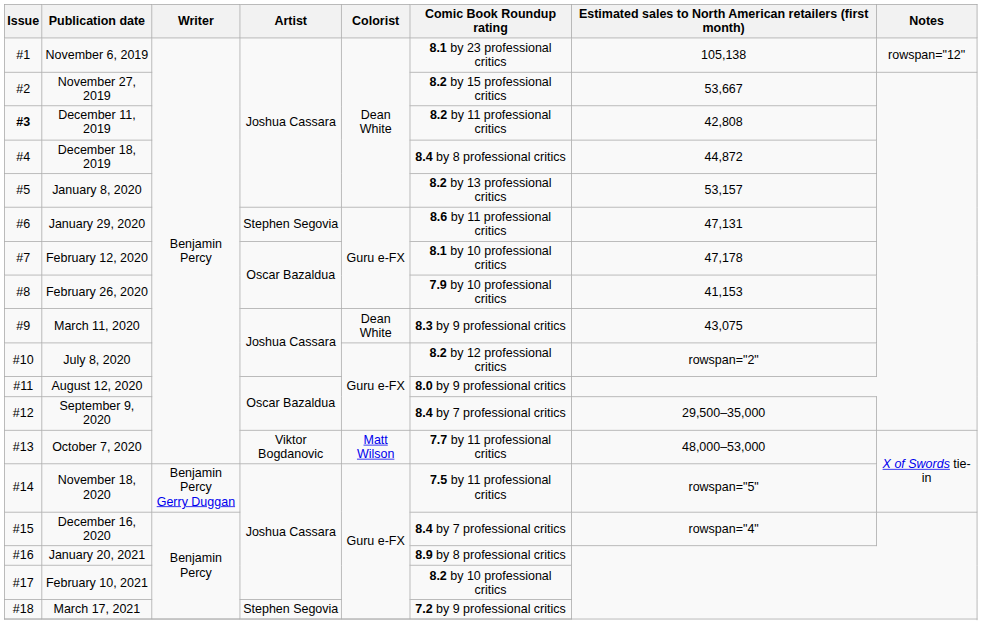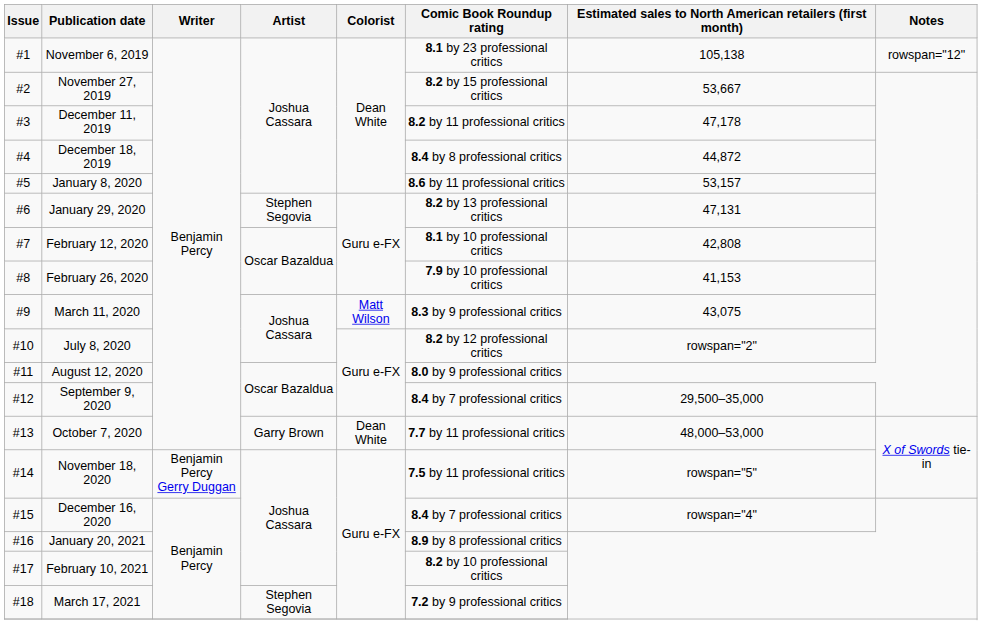(23, 122) bold -> (23, 122) normal
(724, 122) 42,808 -> (722, 122) 47,178
(491, 190) 8.2 by 13 professional critics -> (486, 183) 8.6 by 11 professional critics
(491, 224) 8.6 by 11 professional critics -> (486, 210) 8.2 by 13 professional critics
(724, 258) 47,178 -> (722, 244) 42,808
(376, 325) Dean White -> (371, 311) Matt Wilson
(291, 447) Viktor Bogdanovic -> (289, 433) Garry Brown
(376, 447) Matt Wilson -> (371, 433) Dean White
